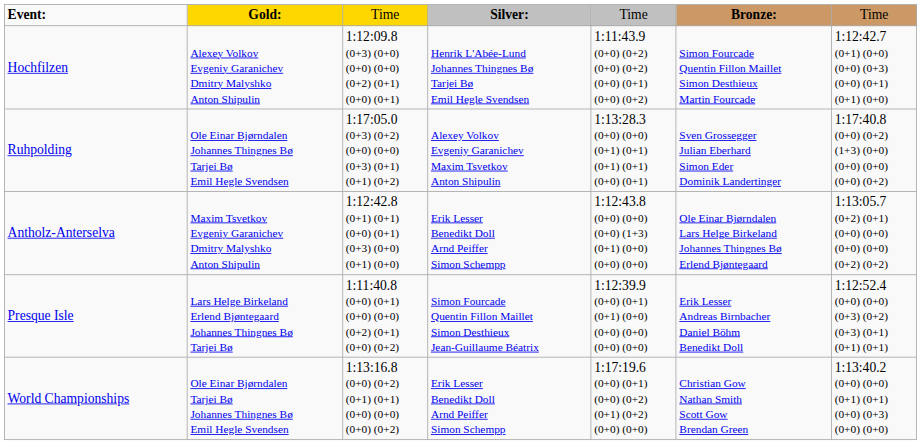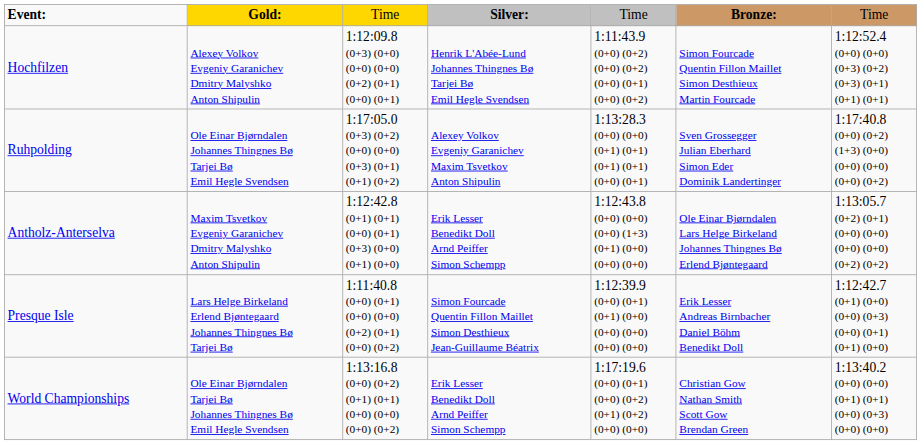(861, 67) 1:12:42.7 (0+1) (0+0) (0+0) (0+3) (0+0) (0+1) (0+1) (0+0) -> (861, 67) 1:12:52.4 (0+0) (0+0) (0+3) (0+2) (0+3) (0+1) (0+1) (0+1)
(861, 315) 1:12:52.4 (0+0) (0+0) (0+3) (0+2) (0+3) (0+1) (0+1) (0+1) -> (861, 315) 1:12:42.7 (0+1) (0+0) (0+0) (0+3) (0+0) (0+1) (0+1) (0+0)
